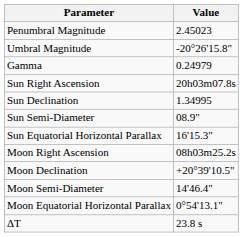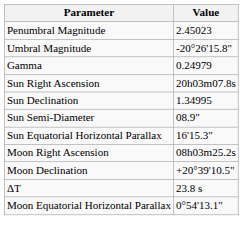- row: (55, 188)
rows swapped: (89, 205) <-> (14, 223)
